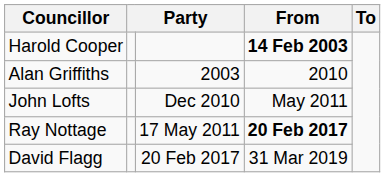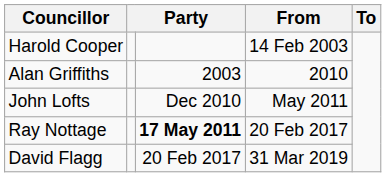(298, 46) bold -> (299, 46) normal
(190, 130) normal -> (190, 130) bold
(298, 130) bold -> (299, 130) normal
